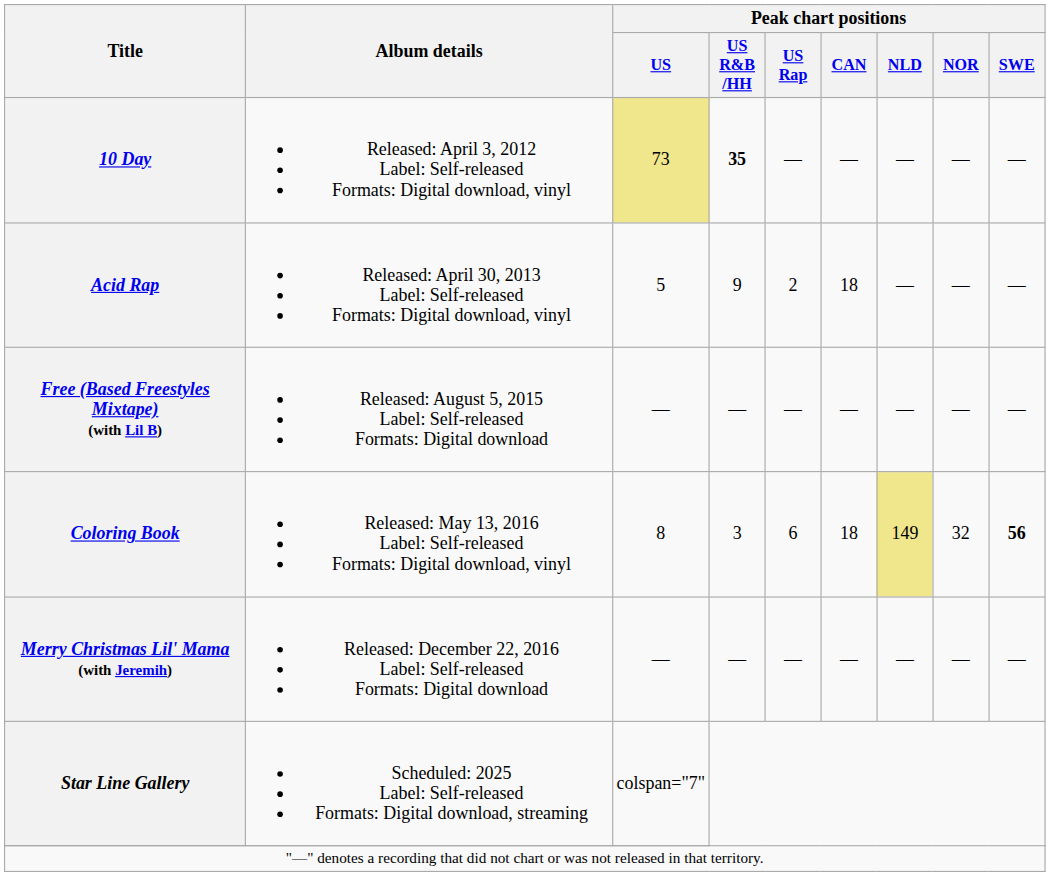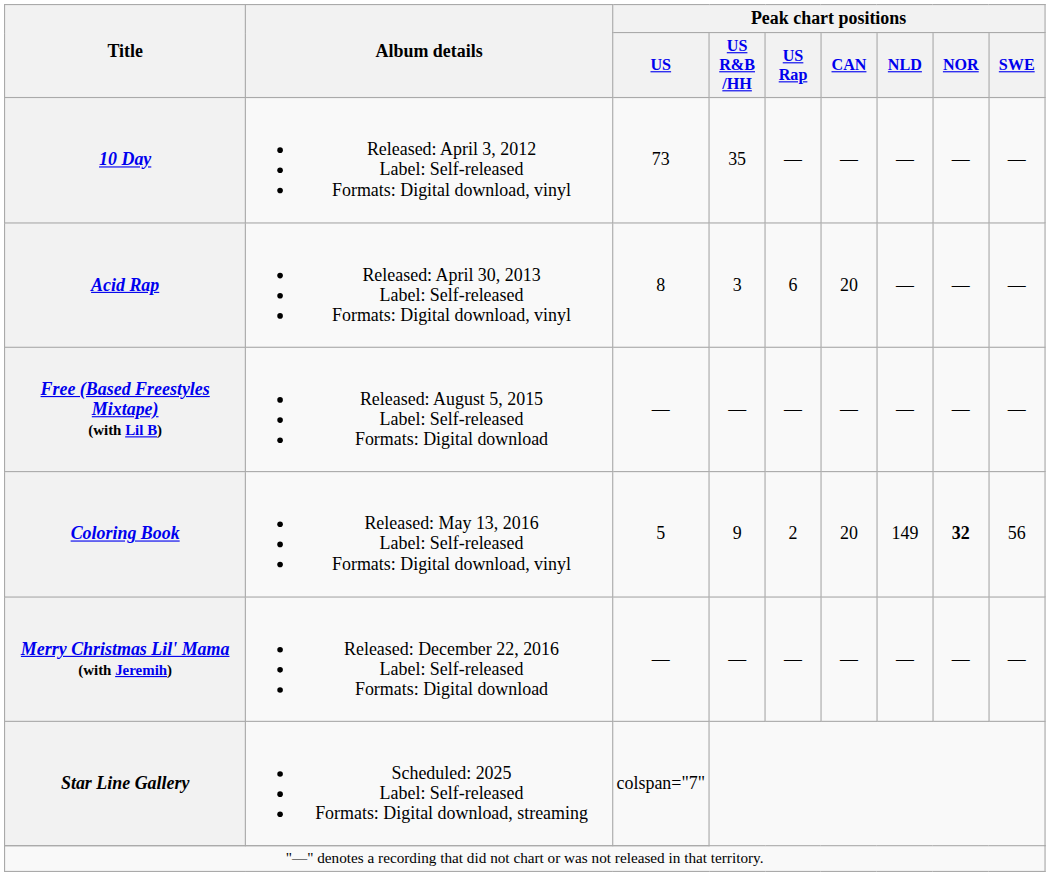(661, 159) khaki background -> (661, 159) no background
(737, 159) bold -> (737, 159) normal
(661, 284) 5 -> (661, 284) 8
(737, 284) 9 -> (737, 284) 3
(793, 284) 2 -> (793, 284) 6
(849, 284) 18 -> (849, 284) 20
(661, 534) 8 -> (661, 534) 5
(737, 534) 3 -> (737, 534) 9
(793, 534) 6 -> (793, 534) 2
(849, 534) 18 -> (849, 534) 20
(905, 534) khaki background -> (905, 534) no background
(961, 534) normal -> (961, 534) bold
(1017, 534) bold -> (1017, 534) normal
